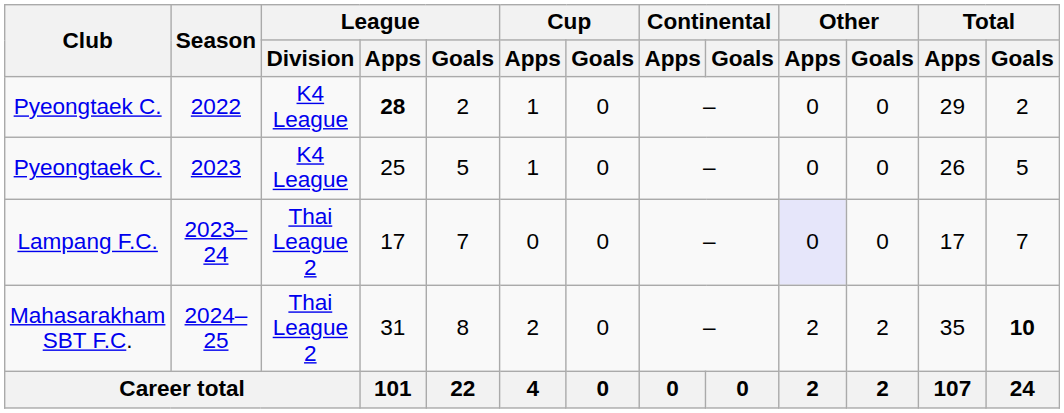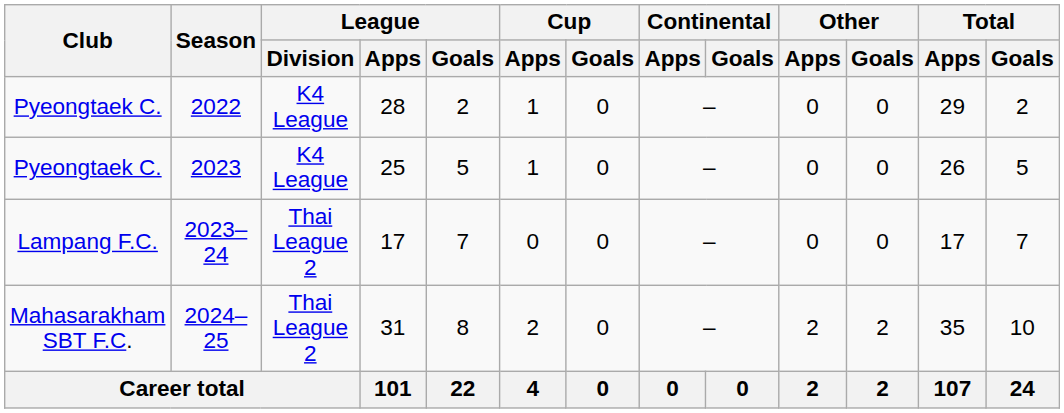(393, 106) bold -> (393, 106) normal
(813, 241) lavender background -> (813, 241) no background
(1022, 328) bold -> (1022, 328) normal
